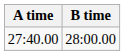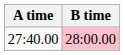(91, 38) no background -> (91, 38) pink background
